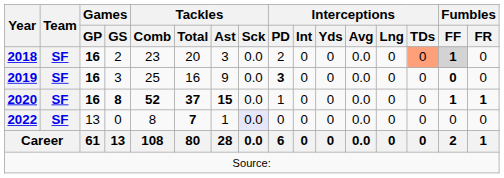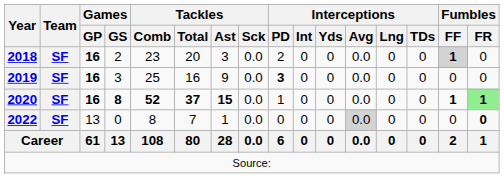(423, 57) lightsalmon background -> (423, 57) no background
(453, 78) bold -> (453, 78) normal
(483, 99) no background -> (483, 99) lightgreen background
(193, 120) bold -> (193, 120) normal
(254, 120) lavender background -> (254, 120) no background
(361, 120) no background -> (361, 120) lightgrey background
(483, 120) normal -> (483, 120) bold
